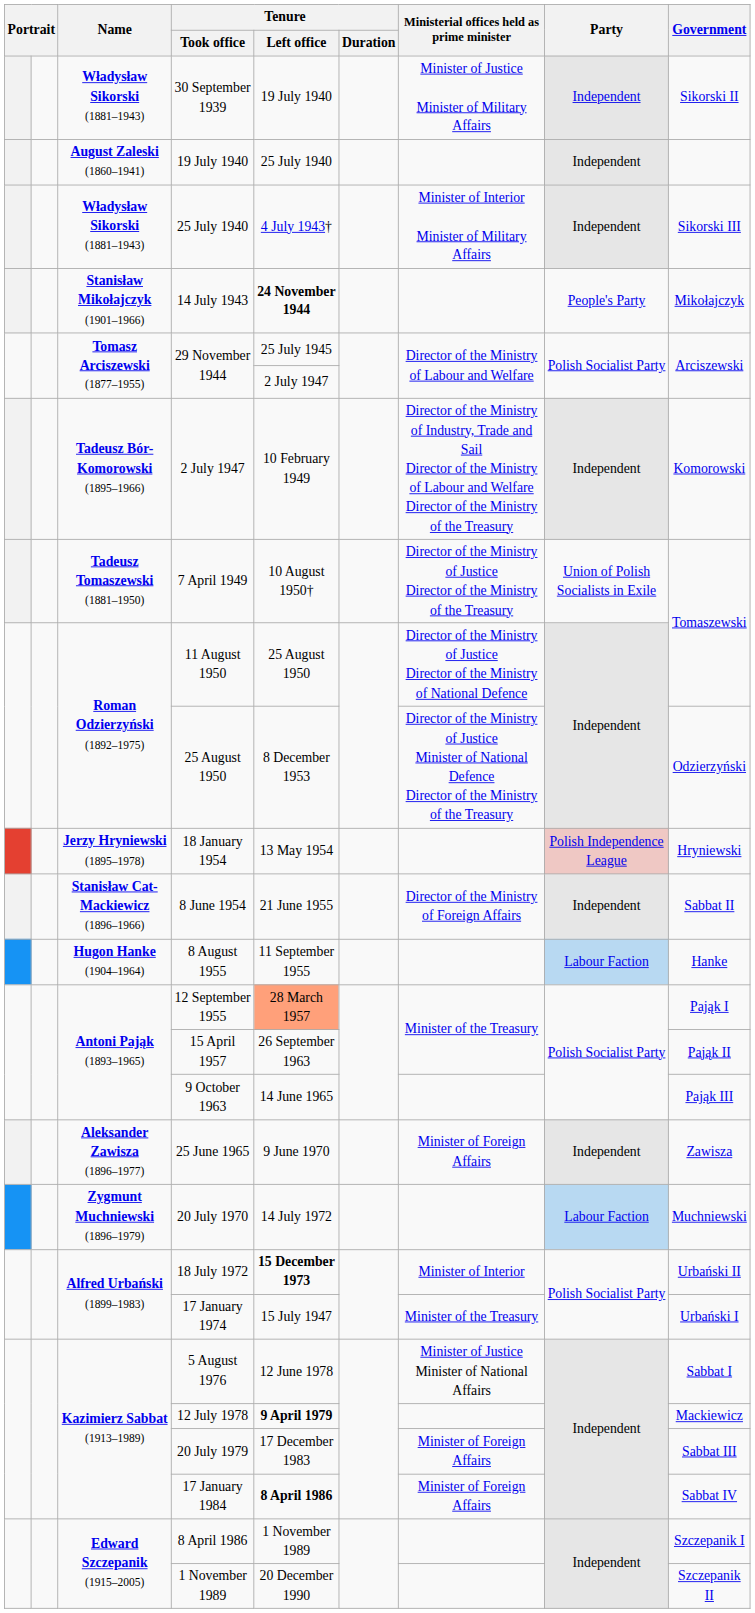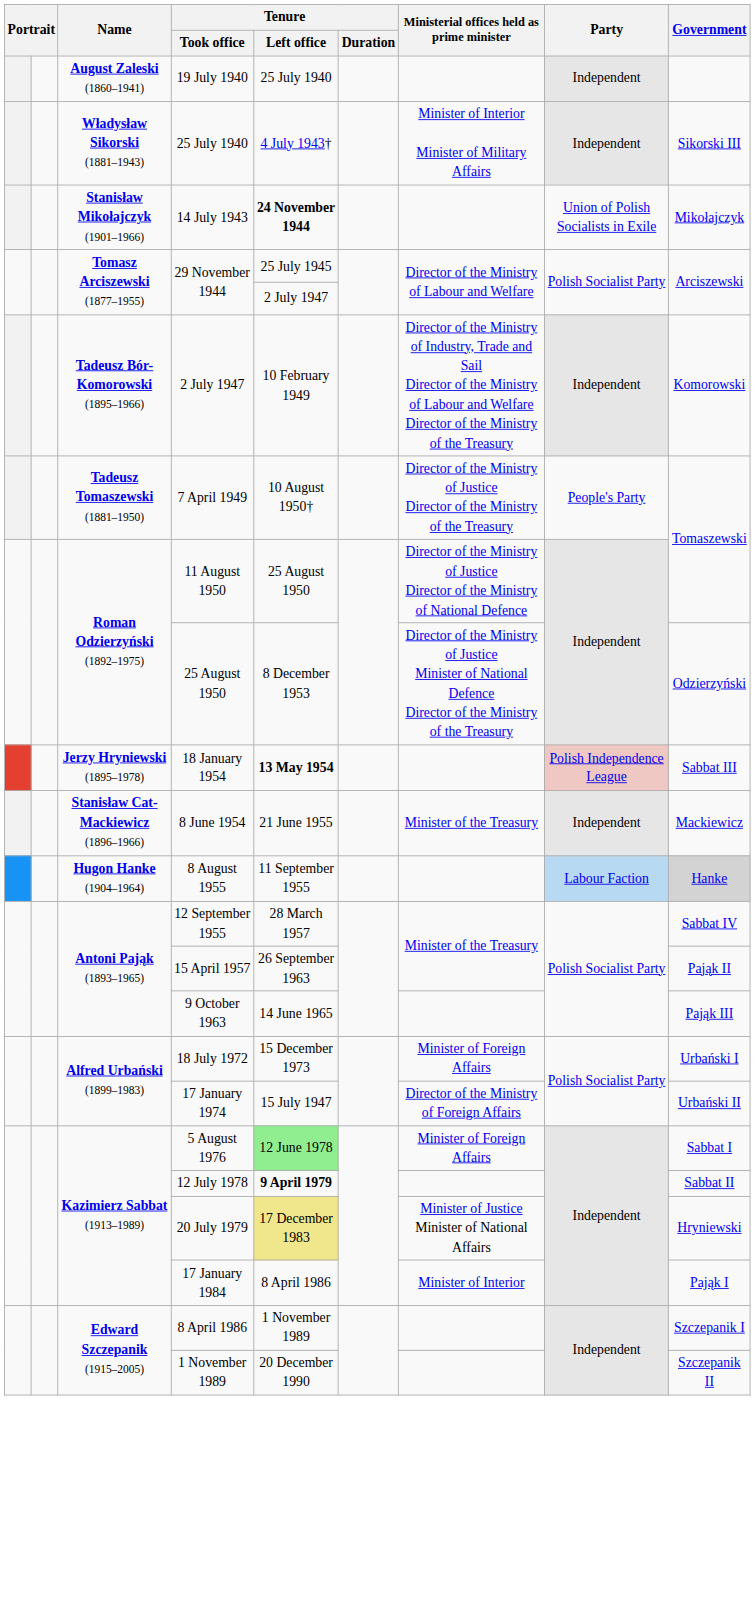- row: (115, 96)
(607, 300) People's Party -> (607, 217) Union of Polish Socialists in Exile
(607, 581) Union of Polish Socialists in Exile -> (607, 497) People's Party
(296, 851) normal -> (296, 767) bold
(709, 851) Hryniewski -> (709, 767) Sabbat III
(472, 906) Director of the Ministry of Foreign Affairs -> (471, 823) Minister of the Treasury
(709, 906) Sabbat II -> (709, 823) Mackiewicz
(709, 961) no background -> (709, 878) lightgrey background
(296, 1007) lightsalmon background -> (296, 923) no background
(709, 1007) Pająk I -> (709, 923) Sabbat IV
- row: (115, 1151)
- row: (115, 1216)
(296, 1271) bold -> (296, 1058) normal
(472, 1271) Minister of Interior -> (471, 1058) Minister of Foreign Affairs
(709, 1271) Urbański II -> (709, 1058) Urbański I
(472, 1316) Minister of the Treasury -> (471, 1103) Director of the Ministry of Foreign Affairs
(709, 1316) Urbański I -> (709, 1103) Urbański II
(296, 1371) no background -> (296, 1148) lightgreen background
(472, 1371) Minister of Justice Minister of National Affairs -> (471, 1148) Minister of Foreign Affairs
(709, 1416) Mackiewicz -> (709, 1183) Sabbat II
(296, 1451) no background -> (296, 1228) khaki background
(472, 1451) Minister of Foreign Affairs -> (471, 1228) Minister of Justice Minister of National Affairs
(709, 1451) Sabbat III -> (709, 1228) Hryniewski
(296, 1496) bold -> (296, 1282) normal
(472, 1496) Minister of Foreign Affairs -> (471, 1282) Minister of Interior
(709, 1496) Sabbat IV -> (709, 1282) Pająk I
